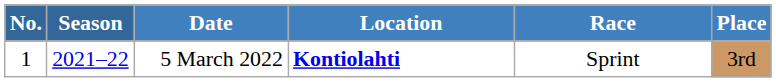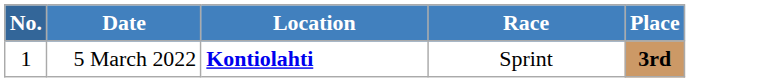- column: (90, 22)
(741, 58) normal -> (655, 58) bold
